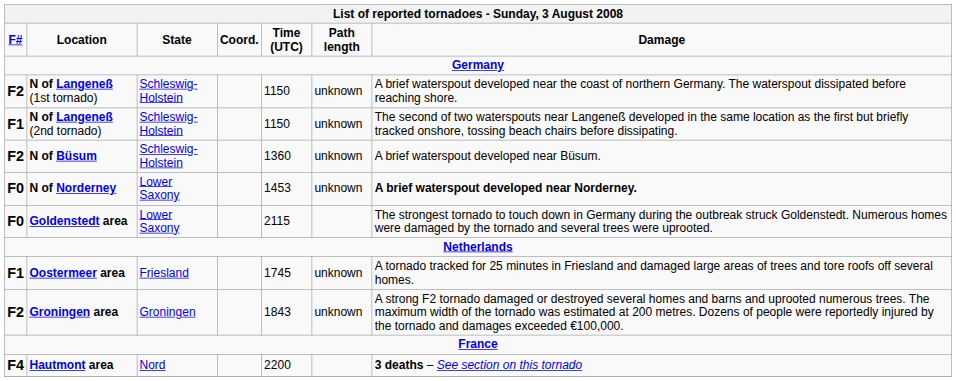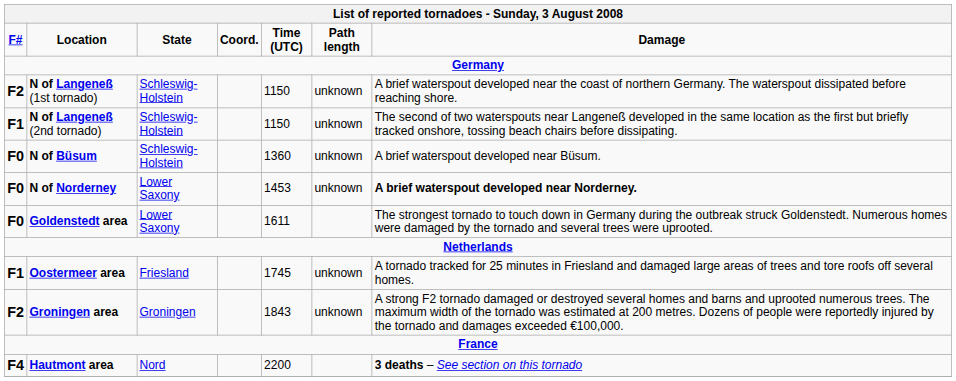(16, 156) F2 -> (16, 156) F0
(277, 221) 2115 -> (277, 221) 1611
